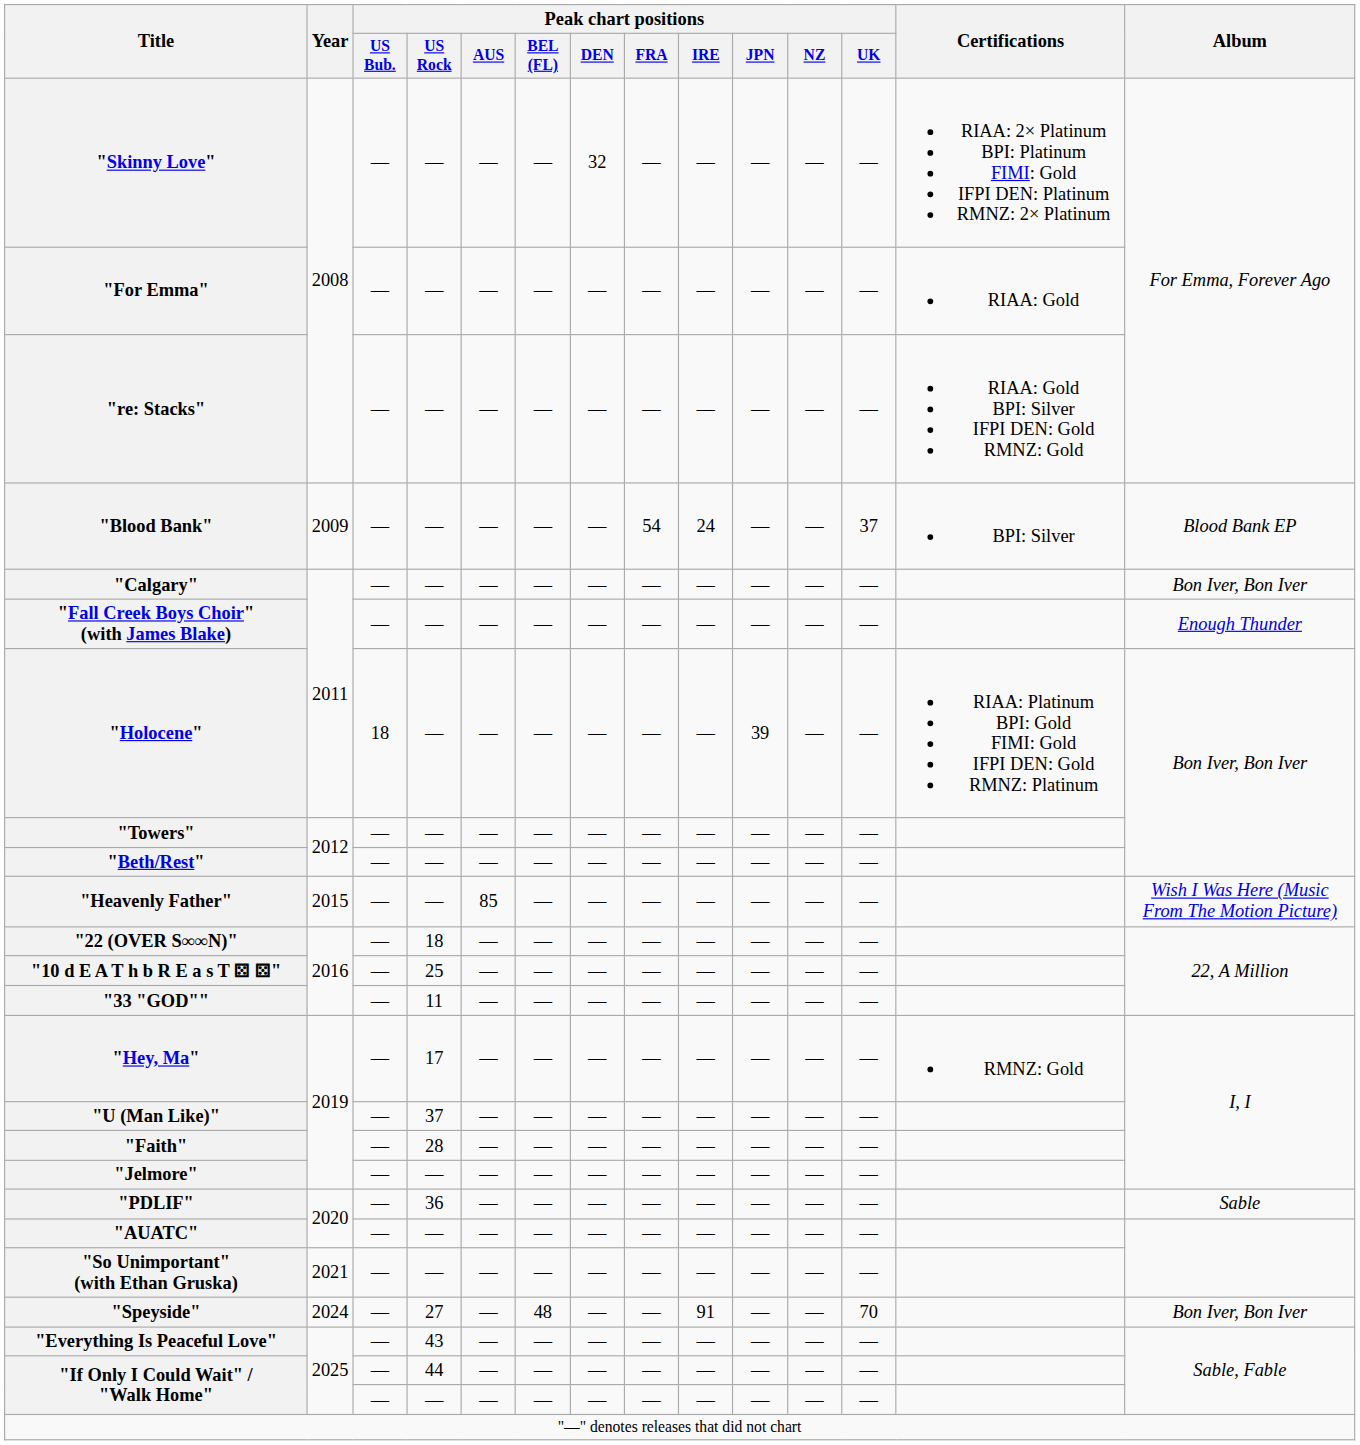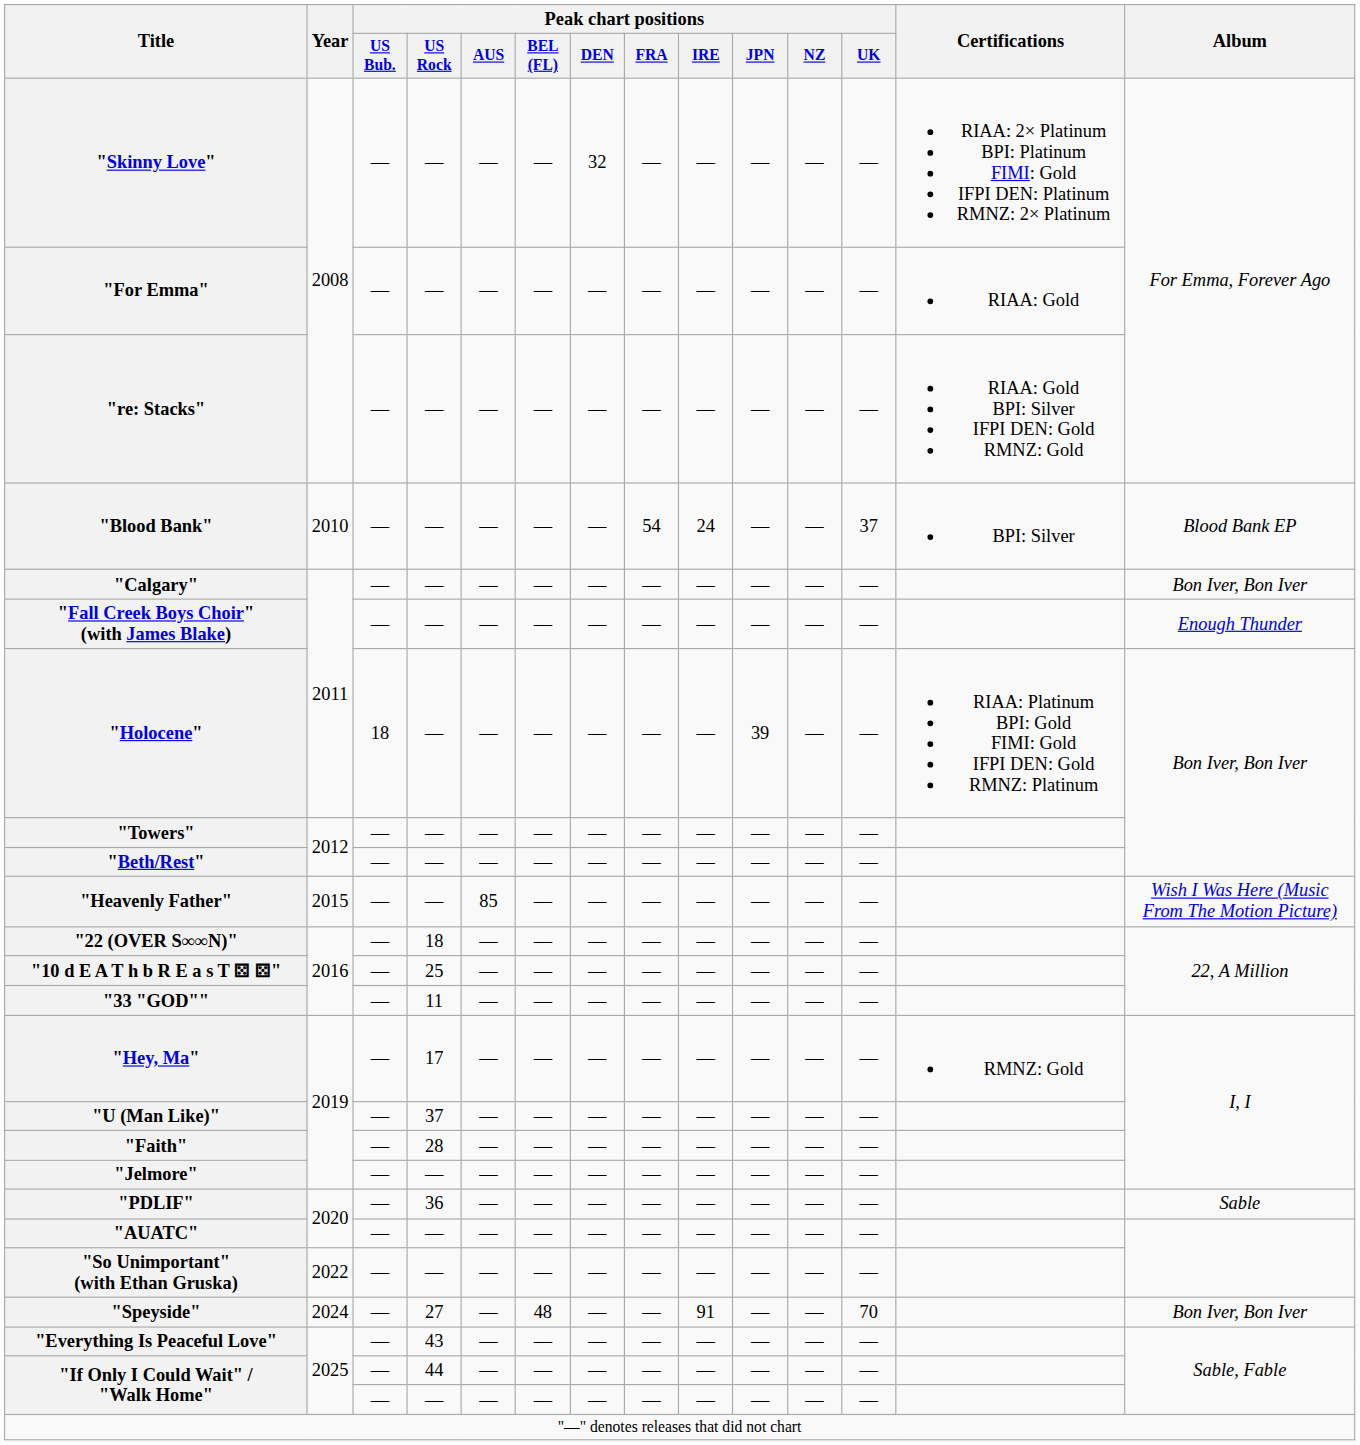(330, 526) 2009 -> (330, 526) 2010
(330, 1272) 2021 -> (330, 1272) 2022
